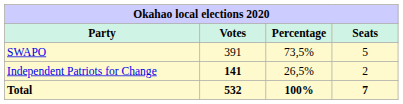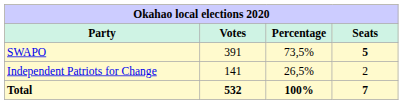(365, 52) normal -> (365, 52) bold
(233, 71) bold -> (233, 71) normal
